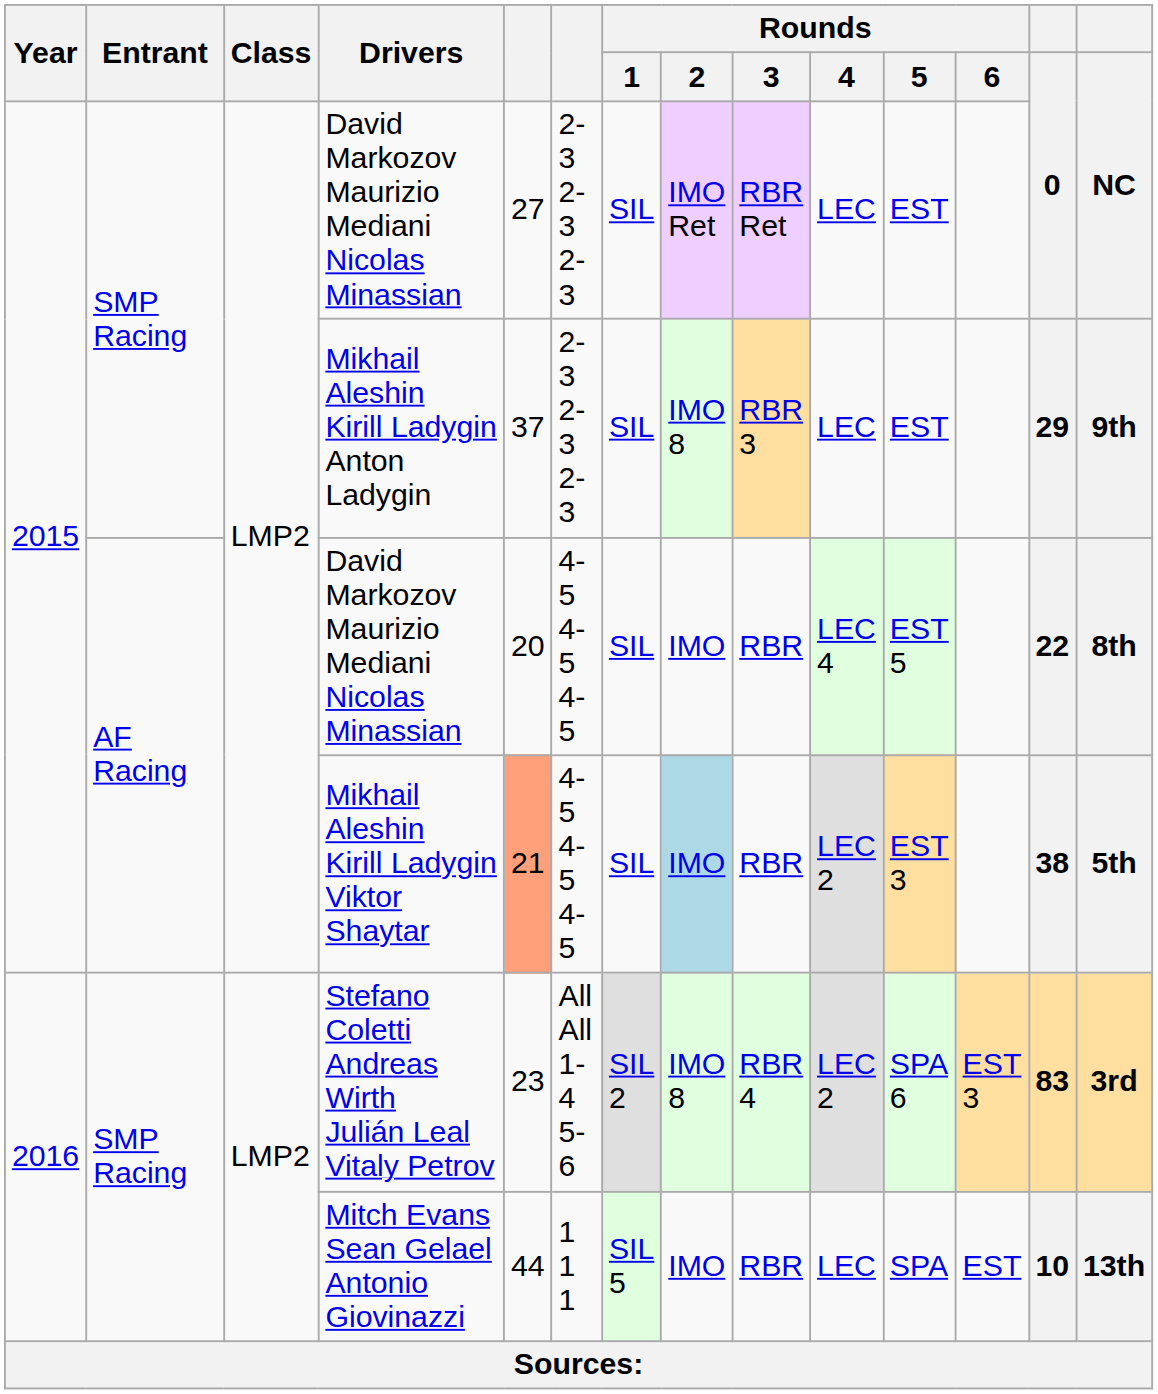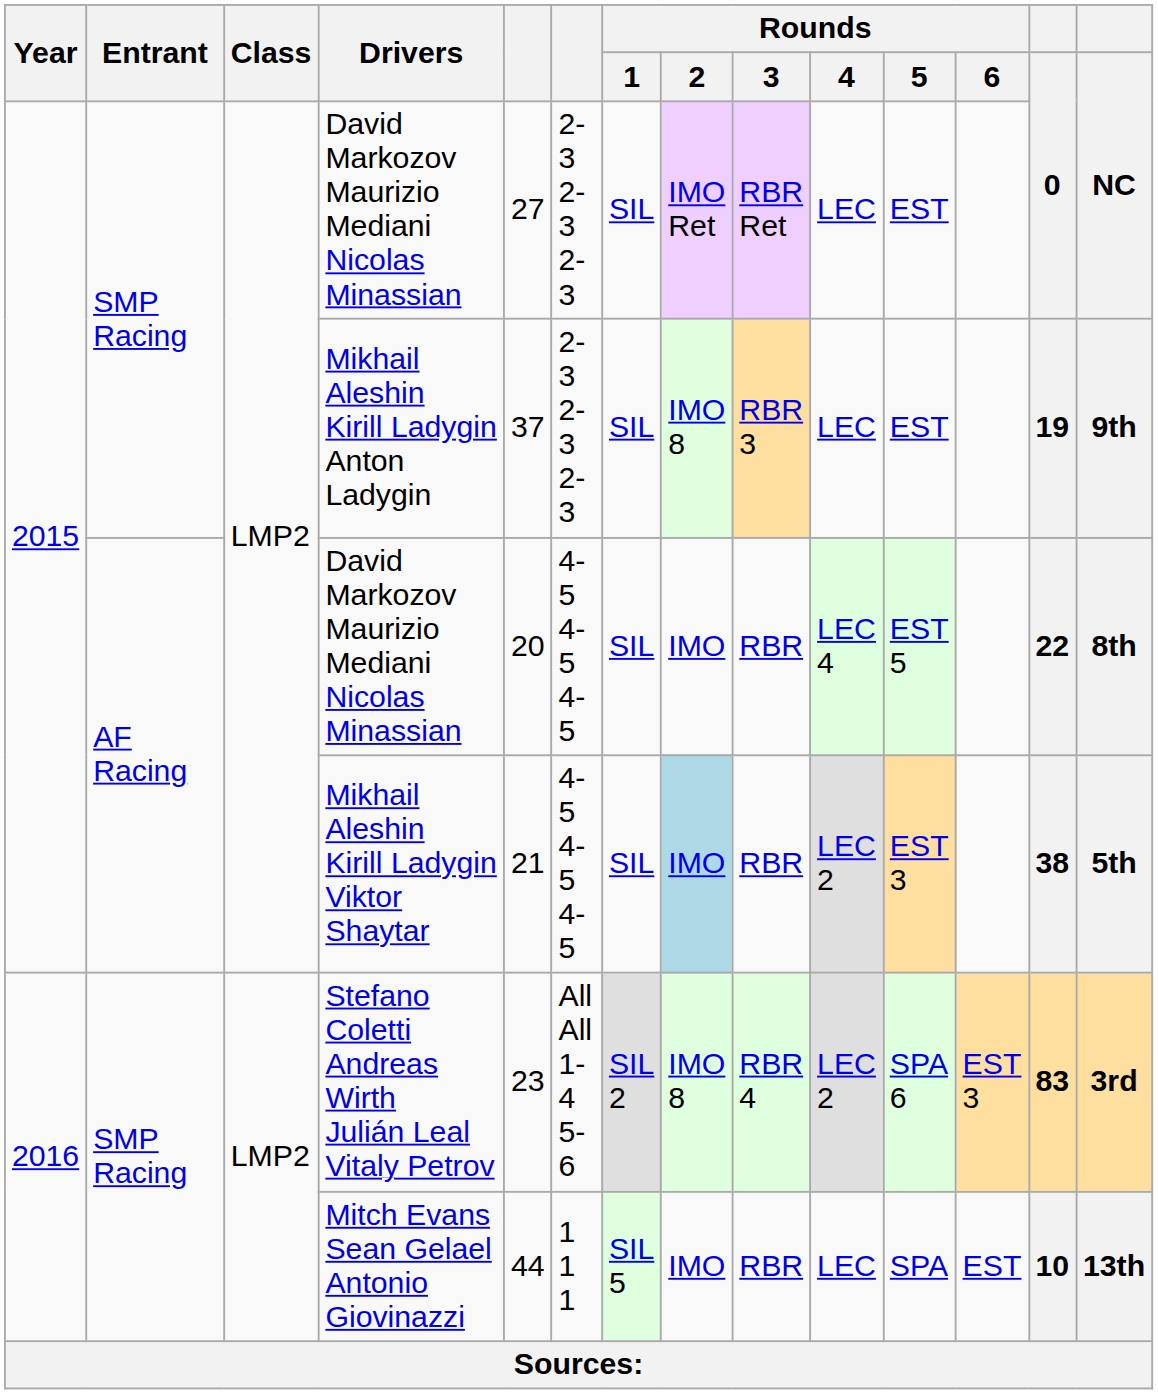(1052, 427) 29 -> (1052, 427) 19
(528, 863) lightsalmon background -> (528, 863) no background
